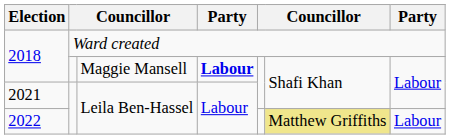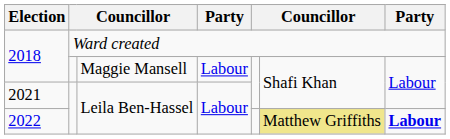(227, 69) bold -> (224, 69) normal
(418, 120) normal -> (415, 120) bold
